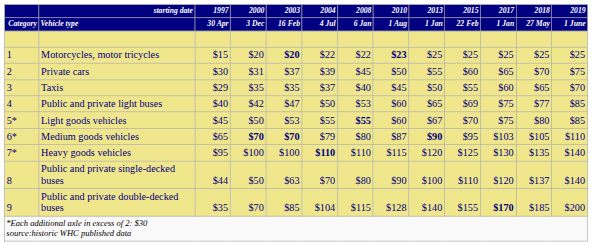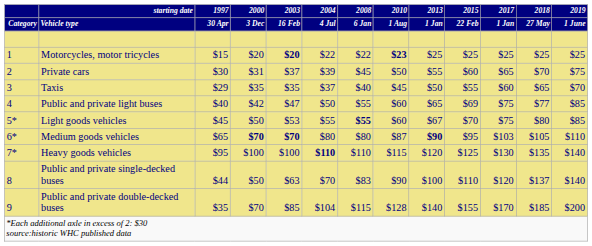(363, 104) $53 -> (363, 104) $55
(328, 136) $79 -> (328, 136) $80
(363, 180) $80 -> (363, 180) $83
(503, 208) bold -> (503, 208) normal
